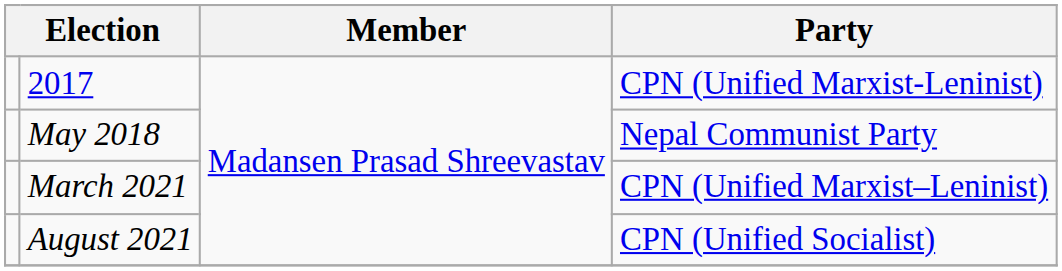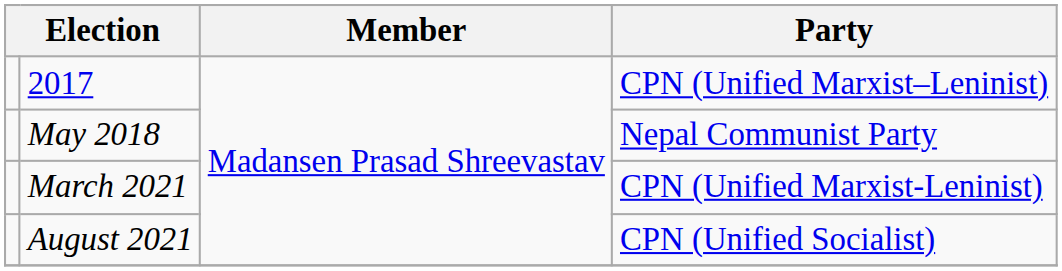(831, 82) CPN (Unified Marxist-Leninist) -> (834, 82) CPN (Unified Marxist–Leninist)
(834, 186) CPN (Unified Marxist–Leninist) -> (831, 186) CPN (Unified Marxist-Leninist)
